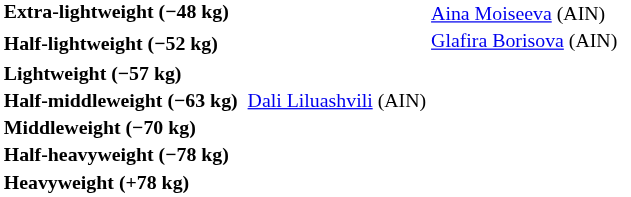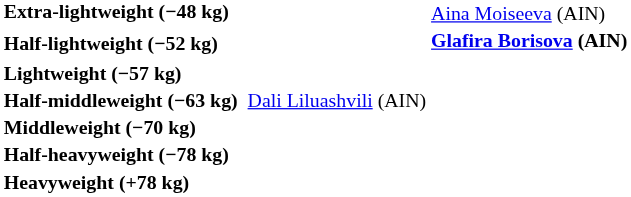(524, 40) normal -> (529, 40) bold
